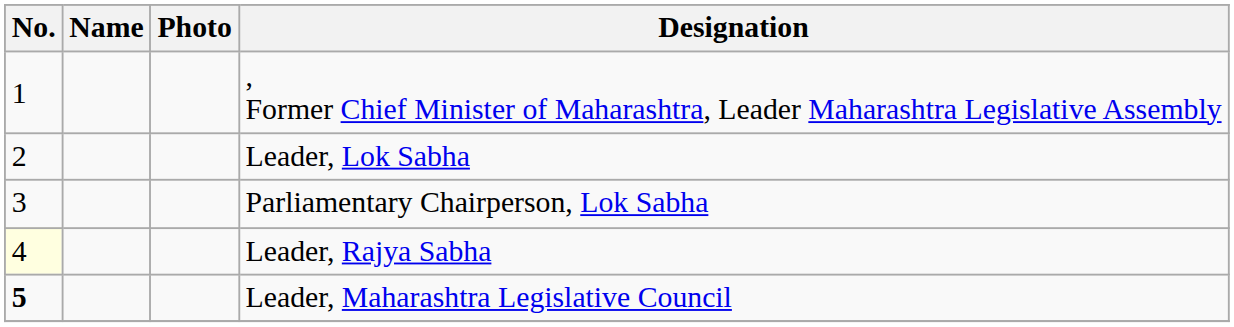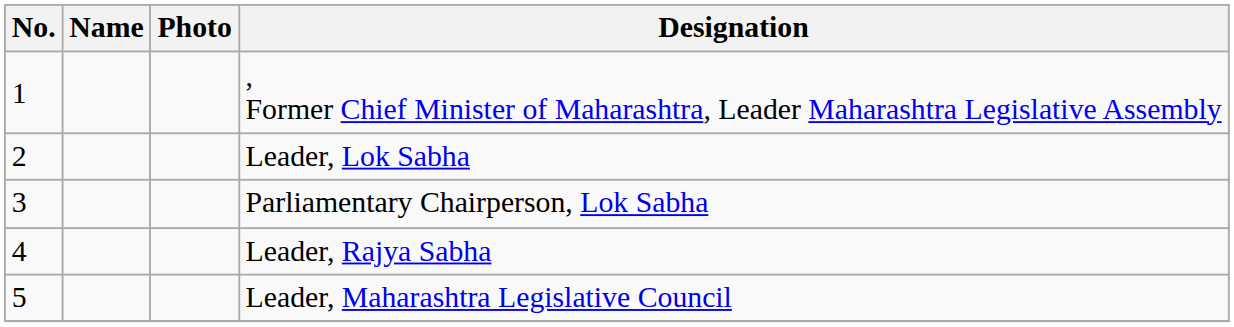(19, 250) lightyellow background -> (19, 250) no background
(19, 297) bold -> (19, 297) normal
